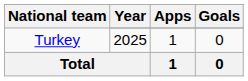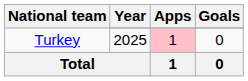(173, 40) no background -> (173, 40) pink background
